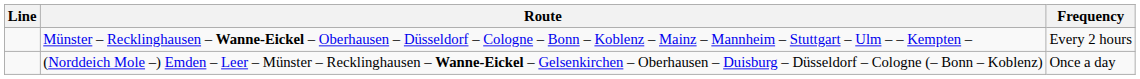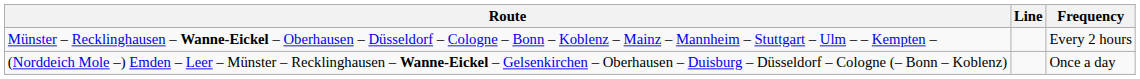columns swapped: (22, 16) <-> (543, 16)
